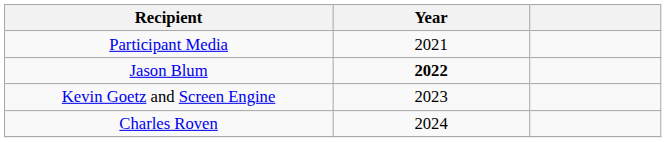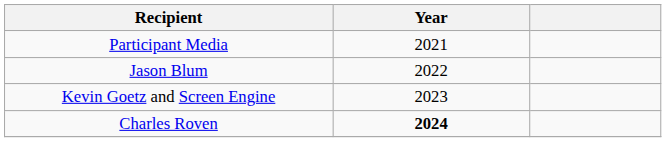(431, 70) bold -> (431, 70) normal
(431, 123) normal -> (431, 123) bold
